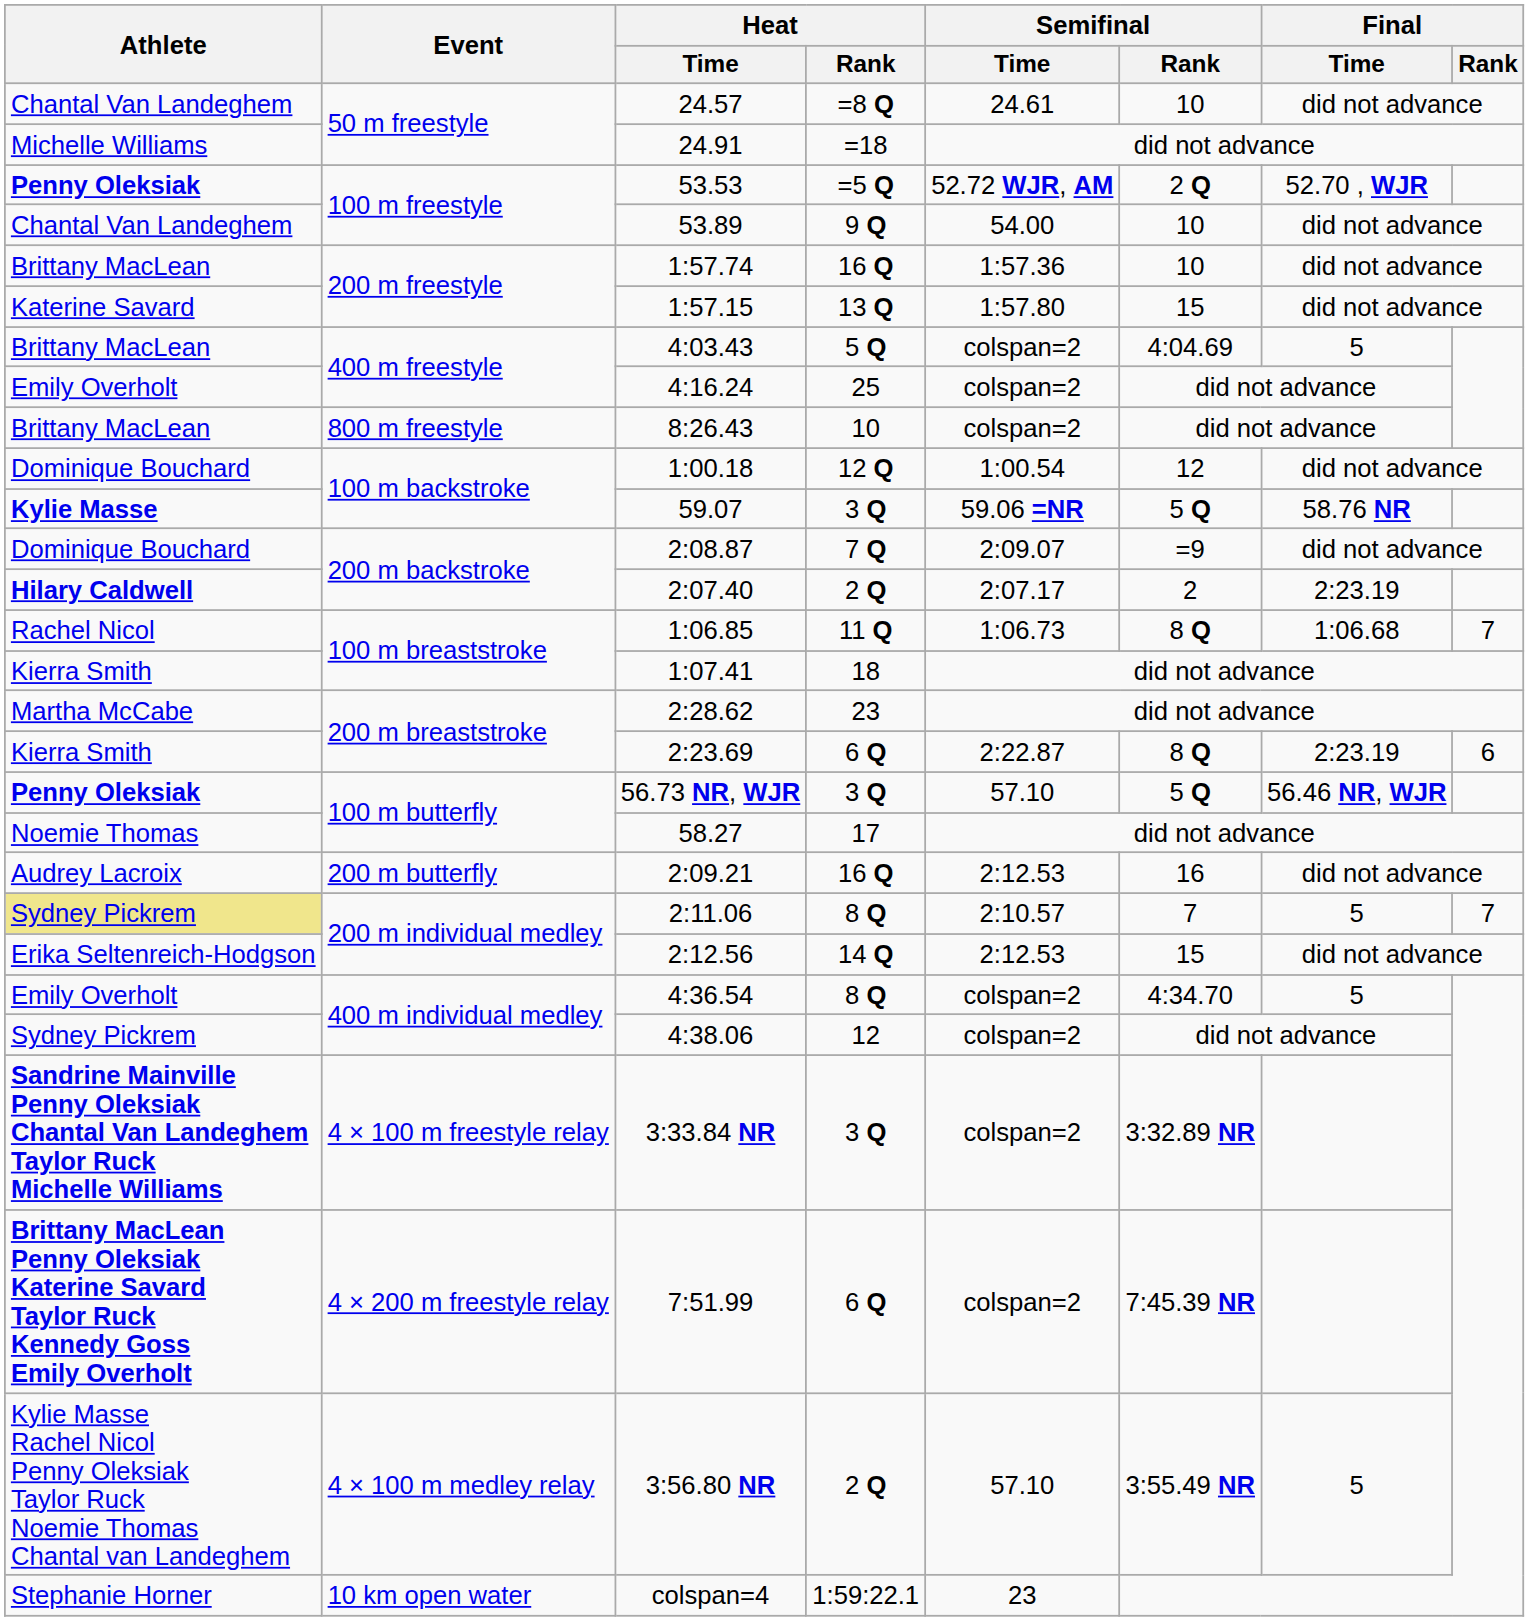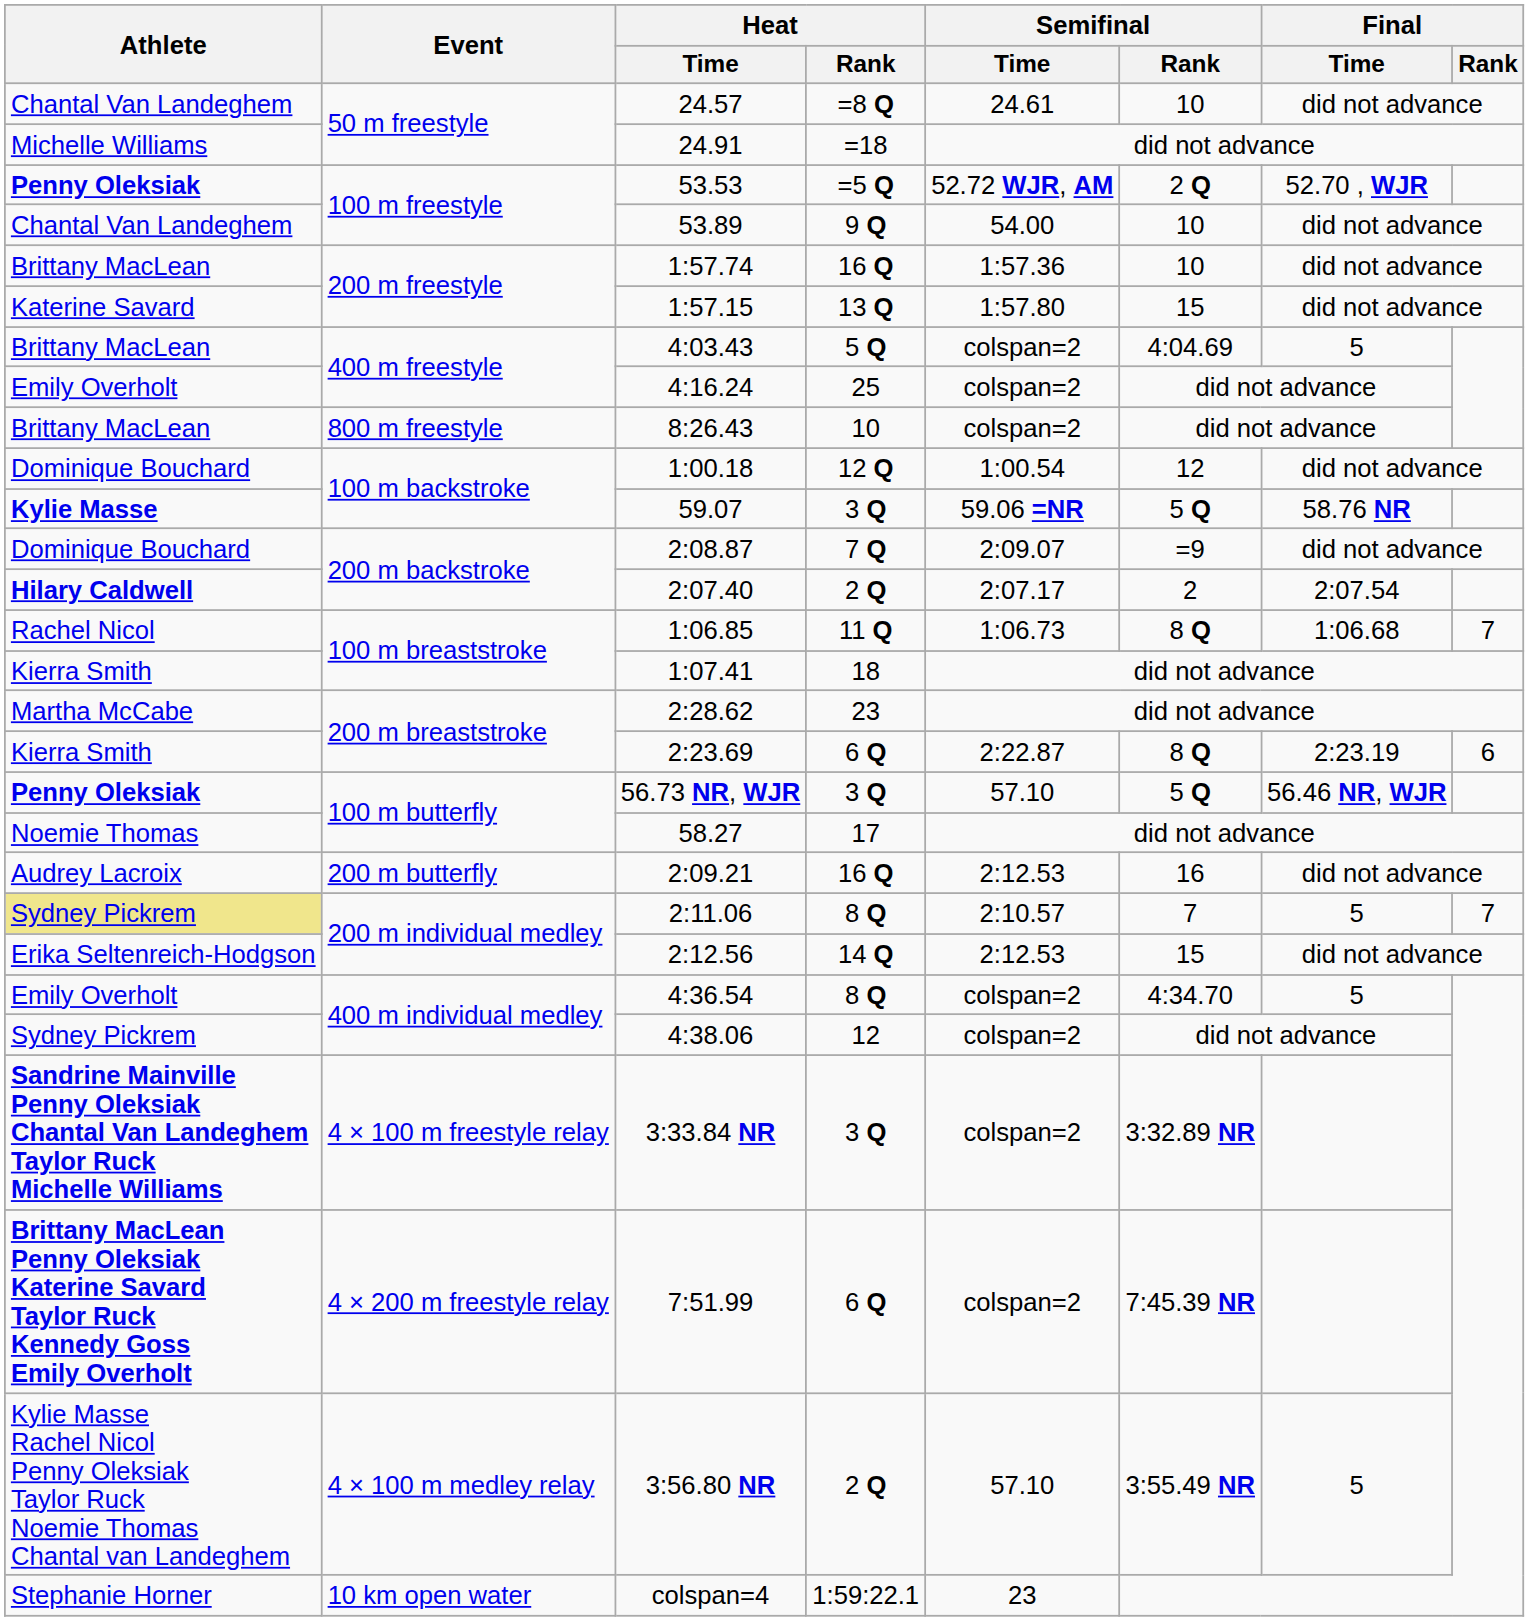(1357, 590) 2:23.19 -> (1357, 590) 2:07.54
